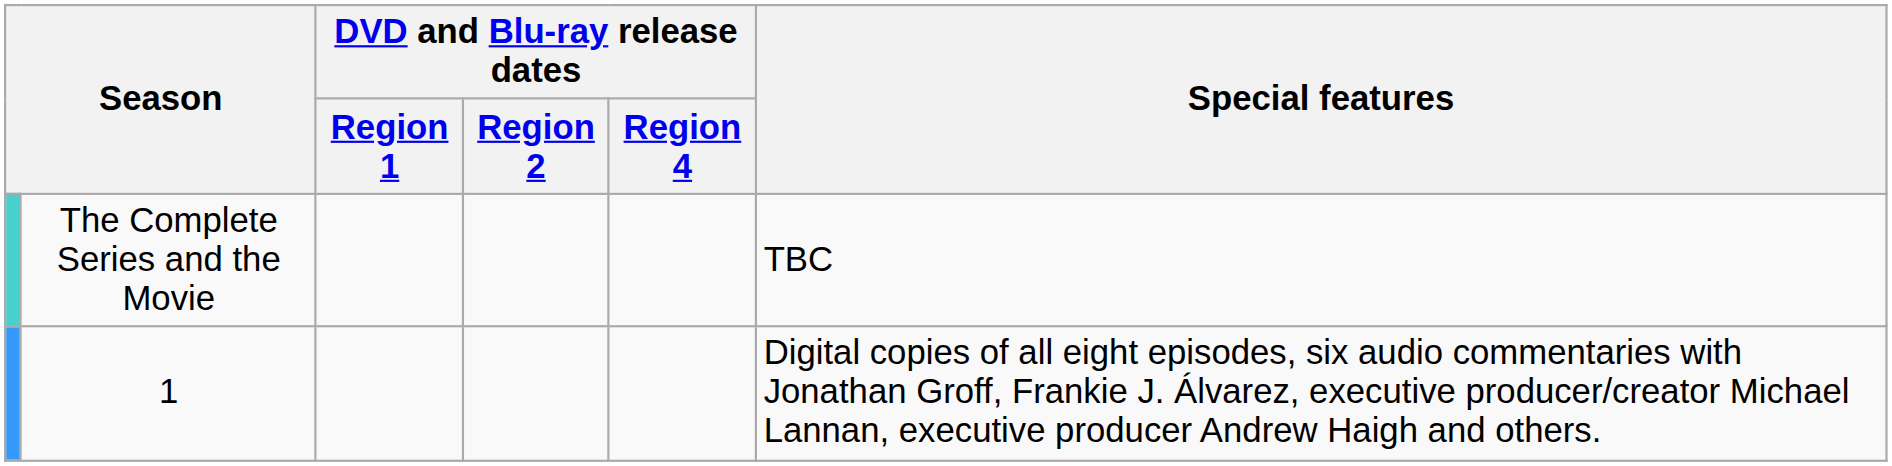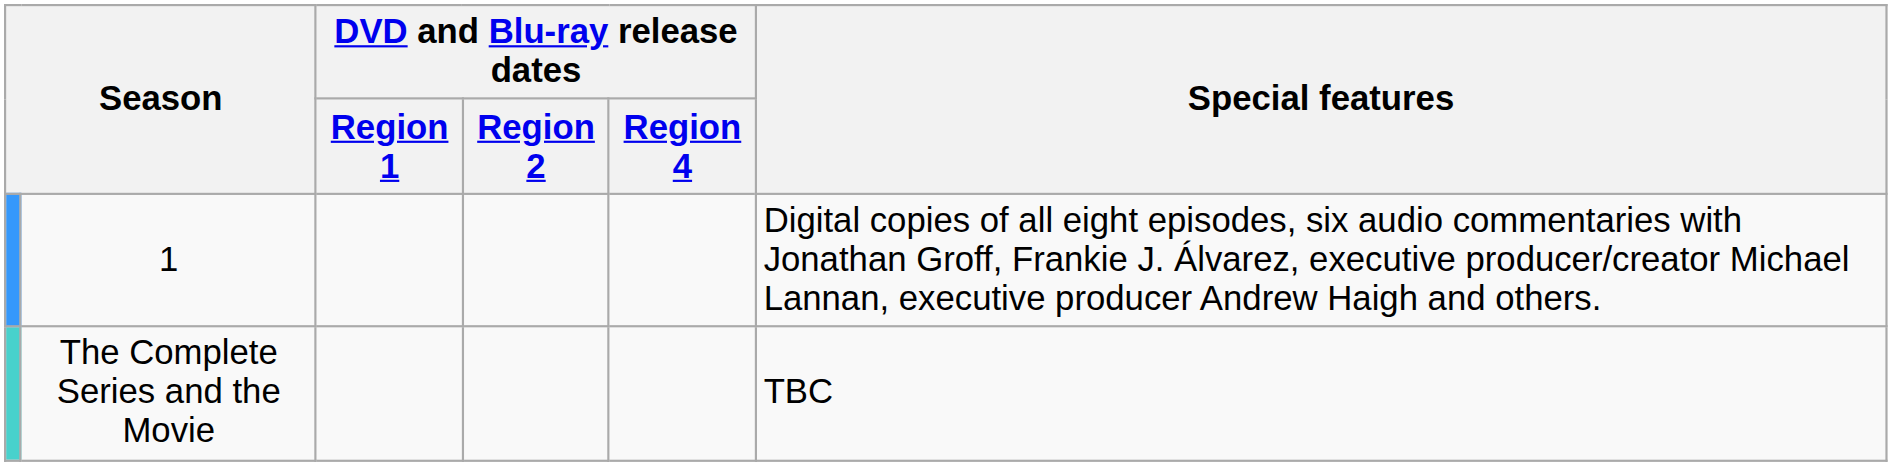rows swapped: (169, 392) <-> (169, 259)
